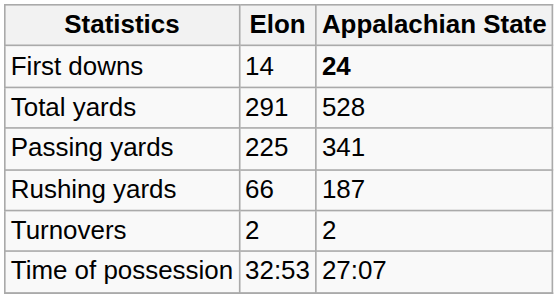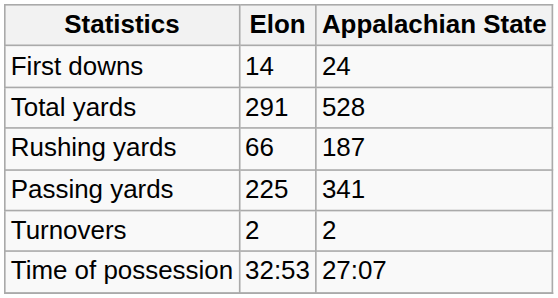(336, 66) bold -> (336, 66) normal
rows swapped: (94, 189) <-> (92, 148)
